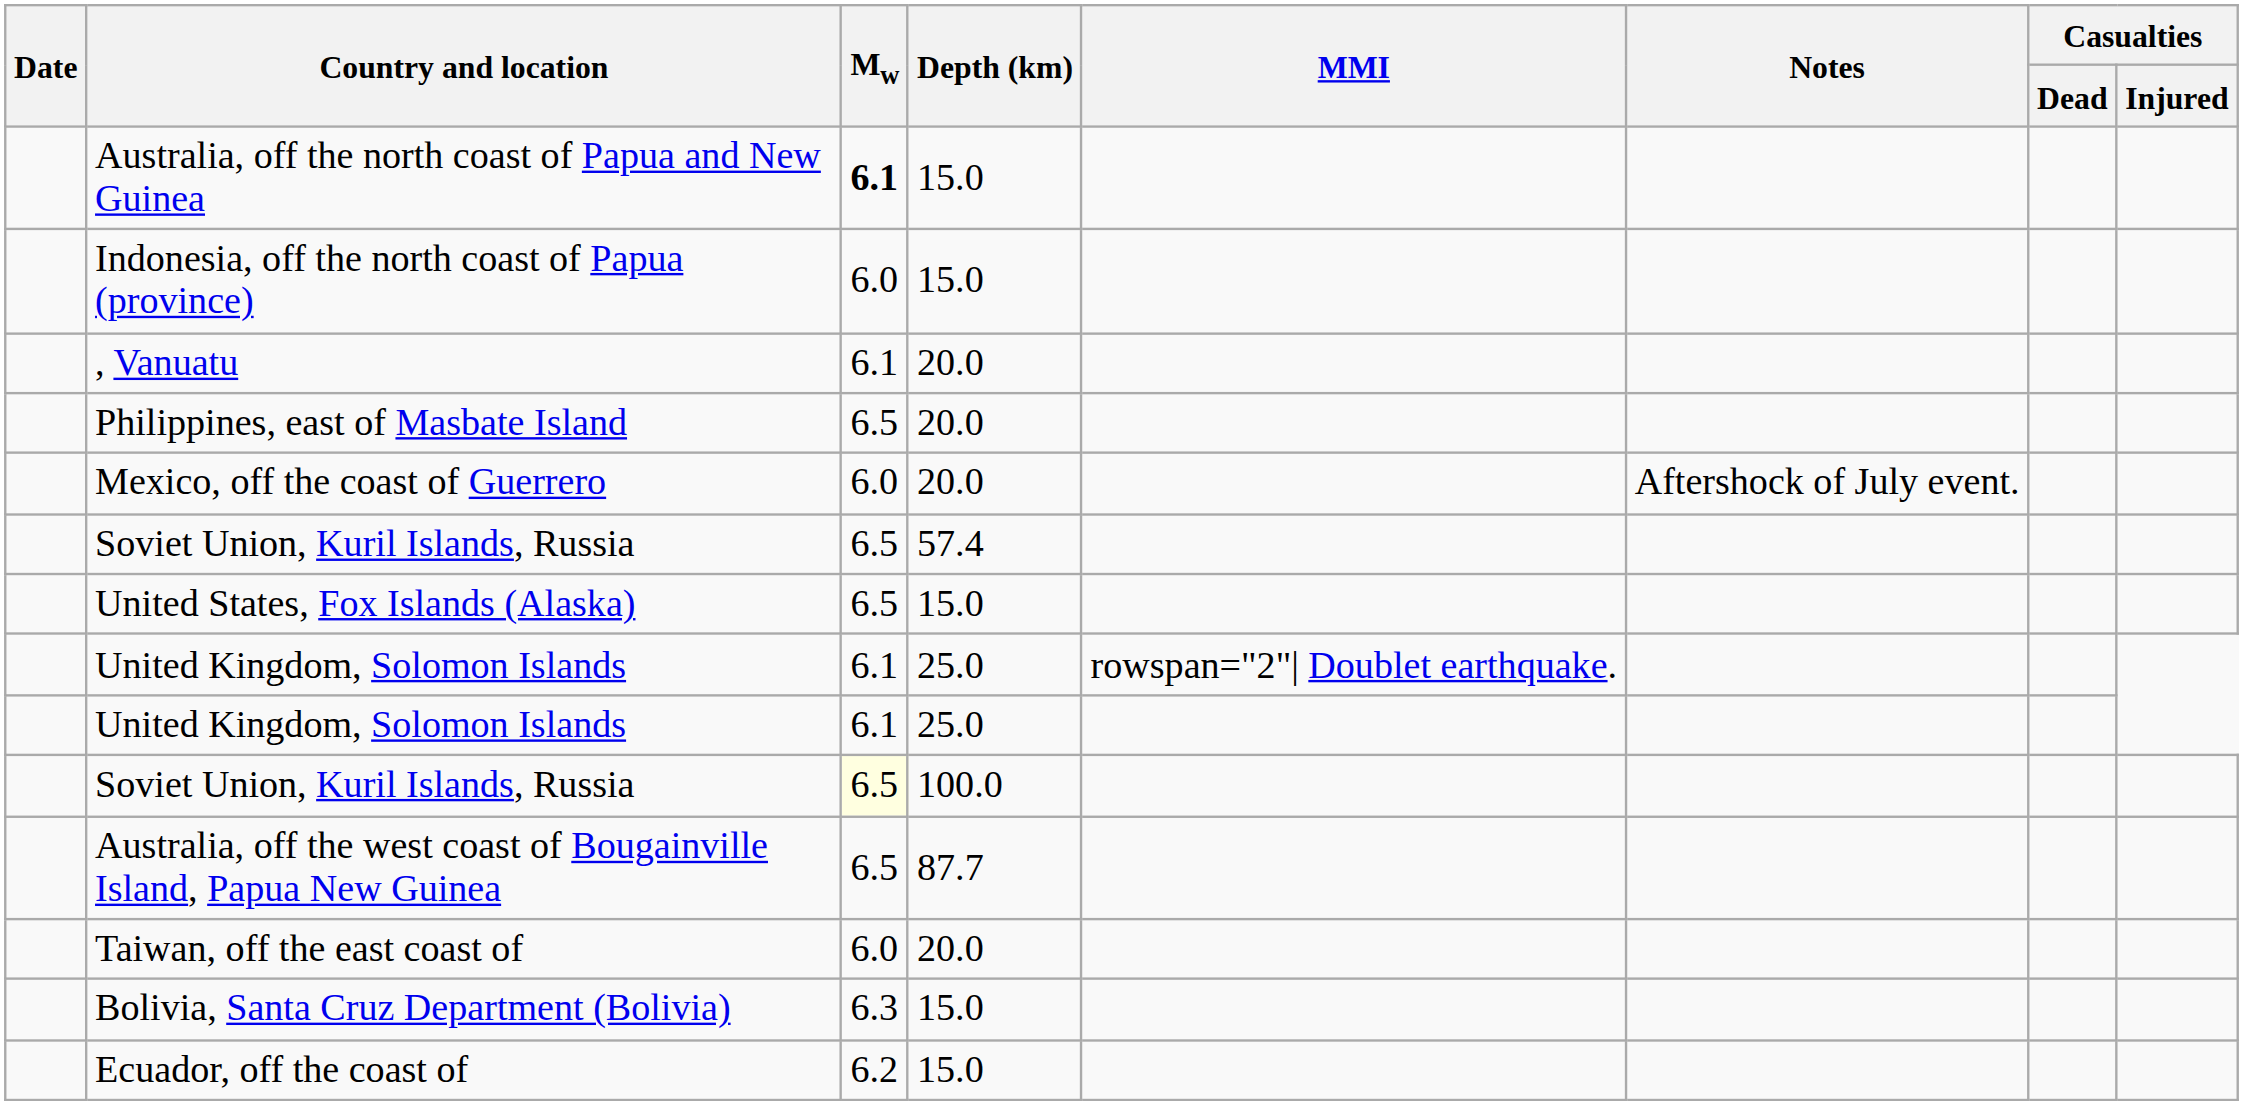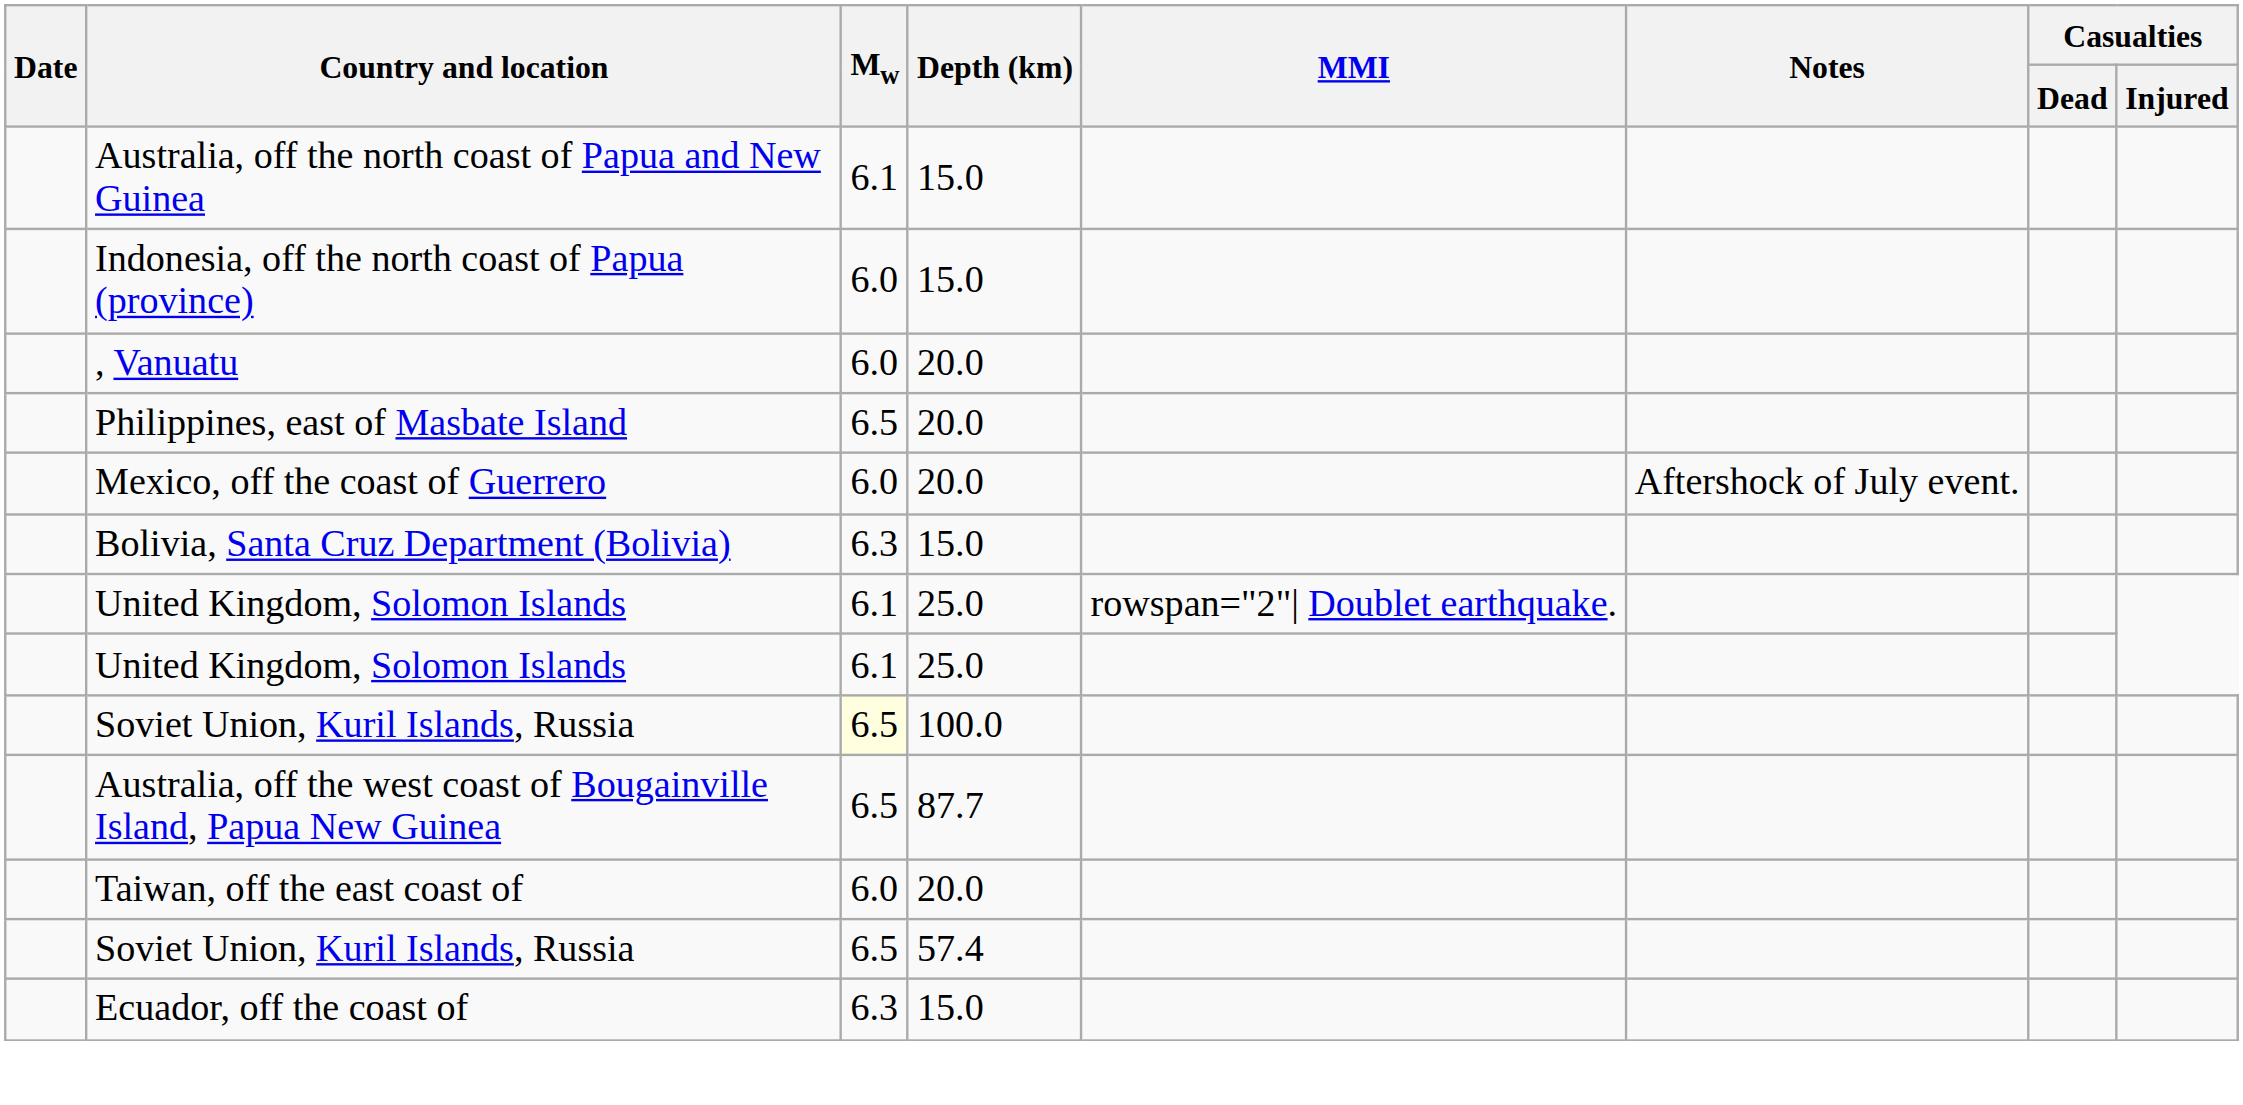(874, 176) bold -> (874, 176) normal
(874, 361) 6.1 -> (874, 361) 6.0
rows swapped: (365, 543) <-> (413, 1008)
- row: (365, 603)
(874, 1069) 6.2 -> (874, 1008) 6.3
